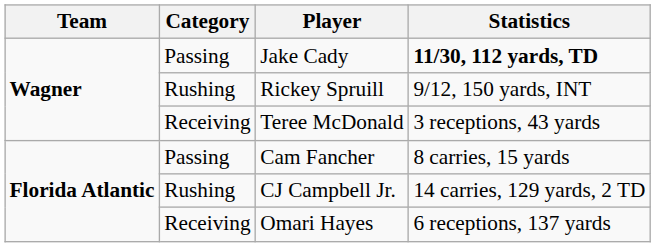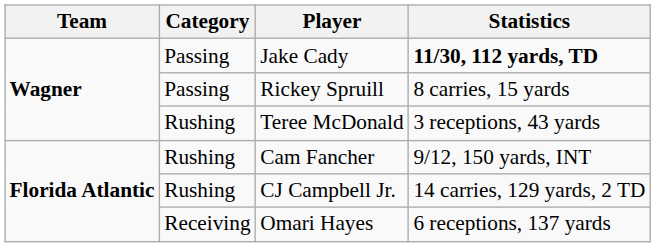(200, 89) Rushing -> (197, 89) Passing
(502, 89) 9/12, 150 yards, INT -> (491, 89) 8 carries, 15 yards
(207, 122) Receiving -> (200, 122) Rushing
(197, 156) Passing -> (200, 156) Rushing
(491, 156) 8 carries, 15 yards -> (502, 156) 9/12, 150 yards, INT
